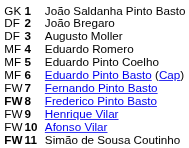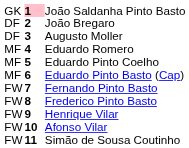(28, 10) no background -> (28, 10) pink background
(13, 101) bold -> (13, 101) normal
(13, 140) bold -> (13, 140) normal
